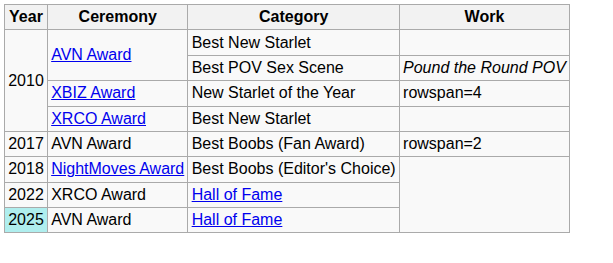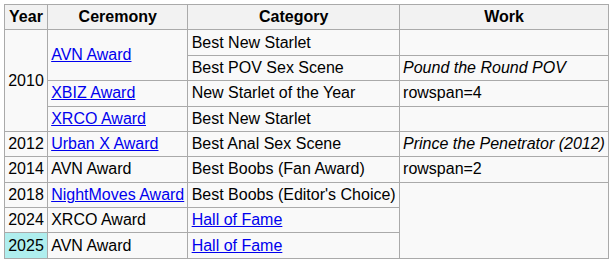+ row: (105, 144)
(26, 144) 2017 -> (26, 169) 2014
(26, 194) 2022 -> (26, 220) 2024
